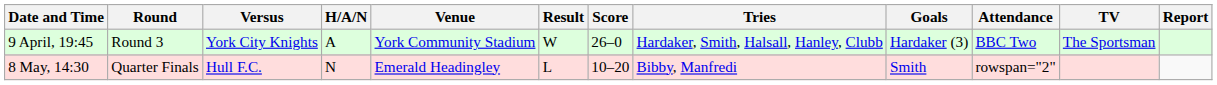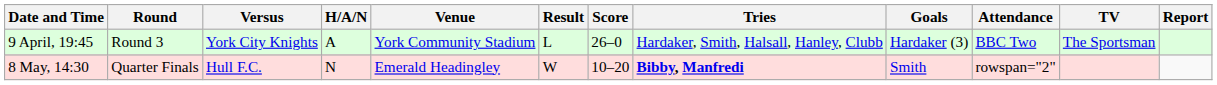(550, 41) W -> (547, 41) L
(547, 66) L -> (550, 66) W
(687, 66) normal -> (690, 66) bold
